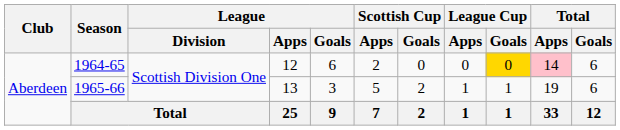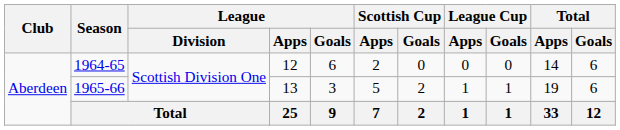(508, 64) gold background -> (508, 64) no background
(551, 64) pink background -> (551, 64) no background
